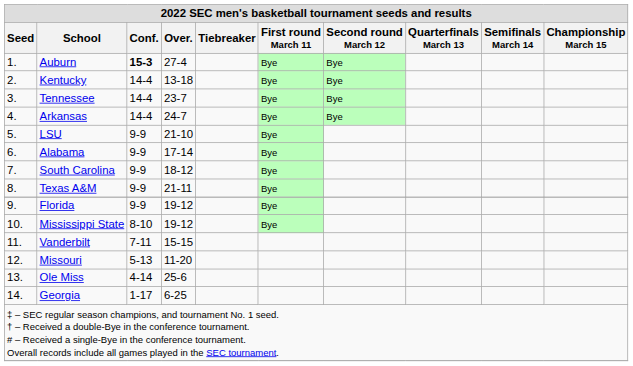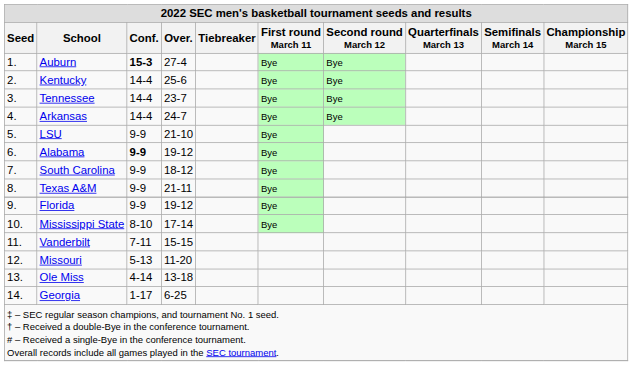(178, 80) 13-18 -> (175, 80) 25-6
(138, 152) normal -> (138, 152) bold
(178, 152) 17-14 -> (178, 152) 19-12
(178, 224) 19-12 -> (178, 224) 17-14
(175, 278) 25-6 -> (178, 278) 13-18
